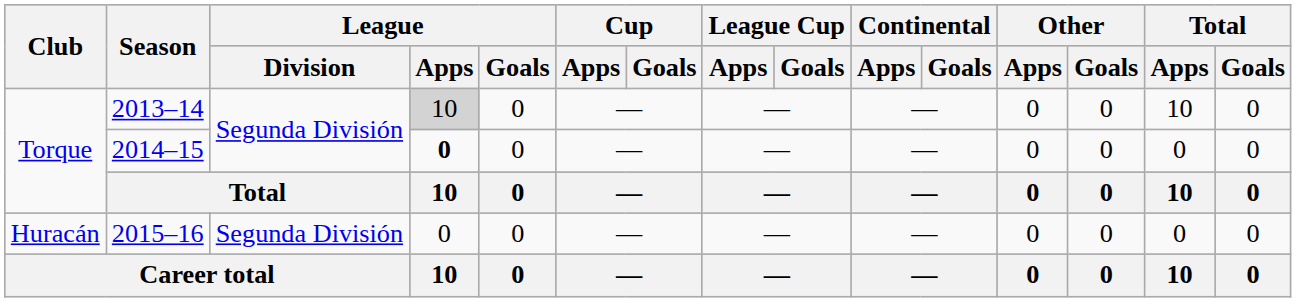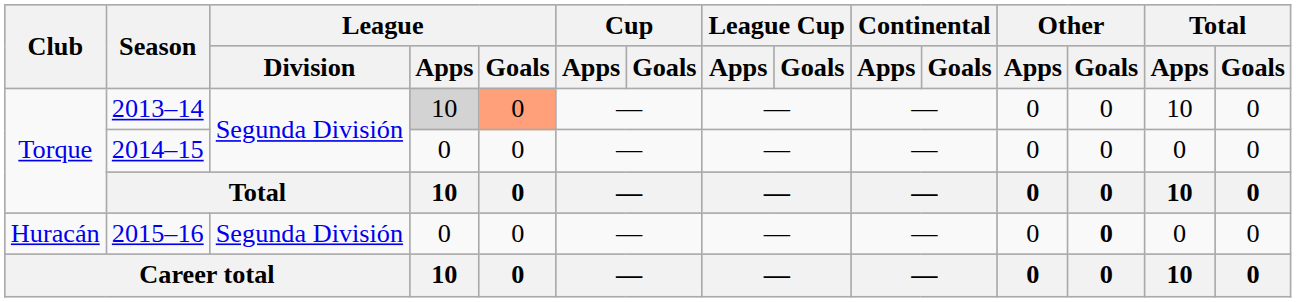(518, 108) no background -> (518, 108) lightsalmon background
(444, 150) bold -> (444, 150) normal
(1106, 233) normal -> (1106, 233) bold
